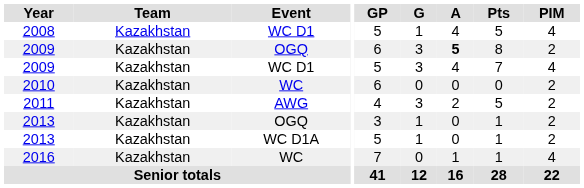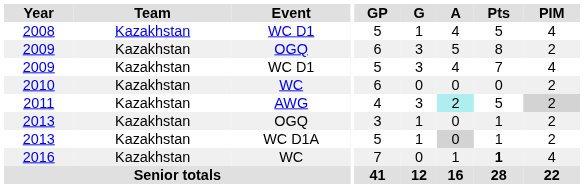(456, 49) bold -> (456, 49) normal
(456, 103) no background -> (456, 103) paleturquoise background
(552, 103) no background -> (552, 103) lightgrey background
(456, 139) no background -> (456, 139) lightgrey background
(499, 157) normal -> (499, 157) bold
